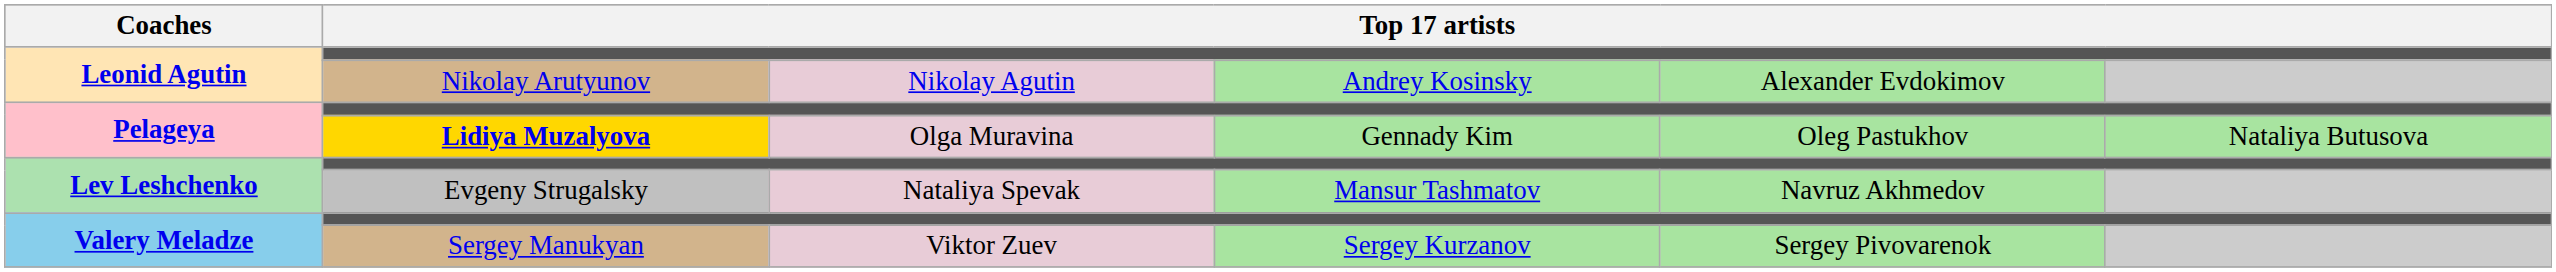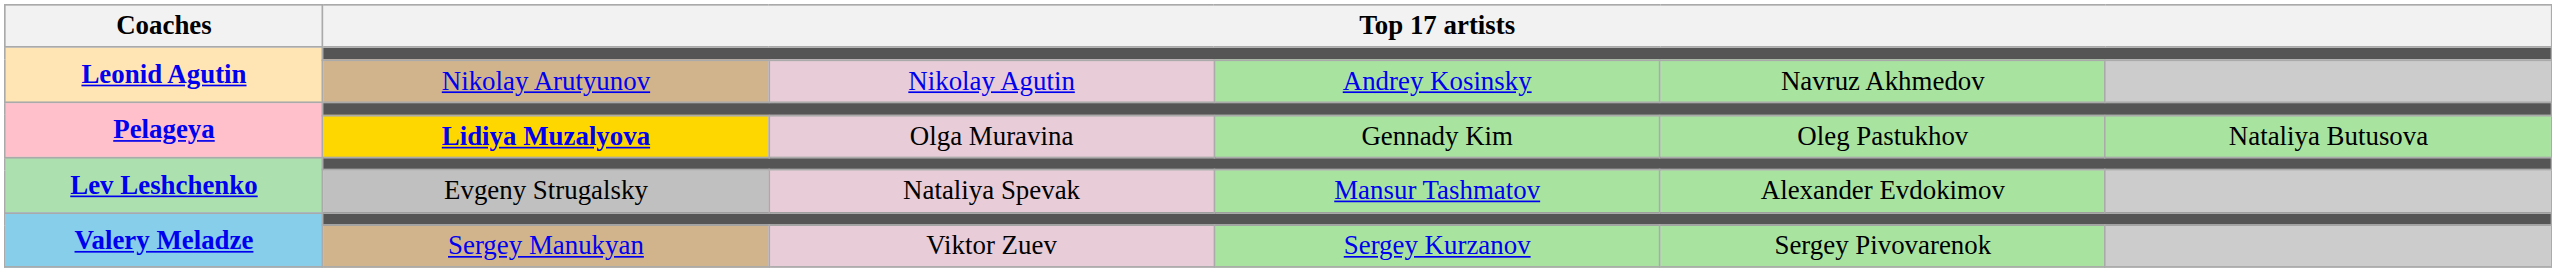(1883, 80) Alexander Evdokimov -> (1883, 80) Navruz Akhmedov
(1883, 190) Navruz Akhmedov -> (1883, 190) Alexander Evdokimov
